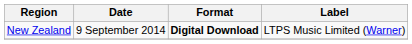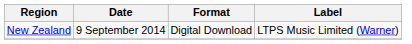(215, 30) bold -> (211, 30) normal
